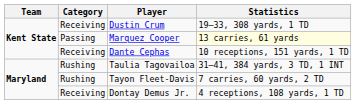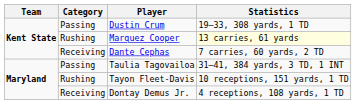(83, 25) Receiving -> (78, 25) Passing
(78, 39) Passing -> (78, 39) Rushing
(274, 52) 10 receptions, 151 yards, 1 TD -> (261, 52) 7 carries, 60 yards, 2 TD
(78, 66) Rushing -> (78, 66) Passing
(261, 79) 7 carries, 60 yards, 2 TD -> (274, 79) 10 receptions, 151 yards, 1 TD
